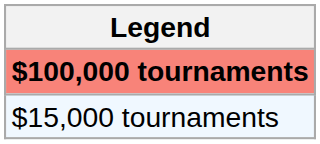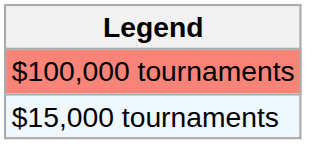(160, 72) bold -> (153, 72) normal
